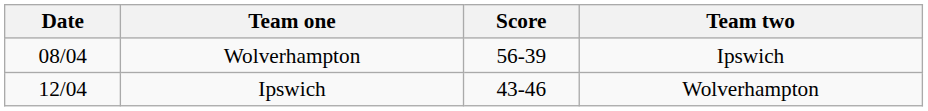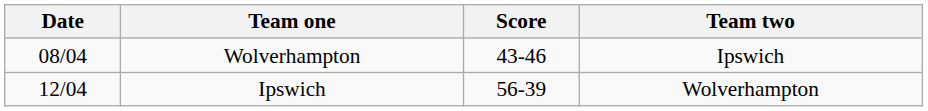(521, 55) 56-39 -> (521, 55) 43-46
(521, 88) 43-46 -> (521, 88) 56-39
